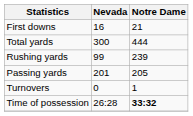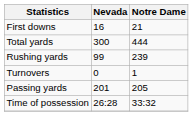rows swapped: (37, 73) <-> (28, 88)
(144, 103) bold -> (144, 103) normal
